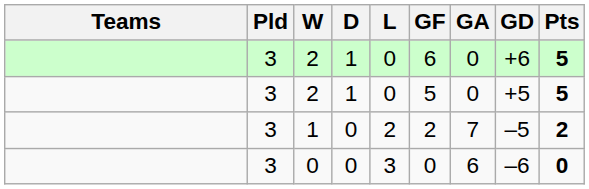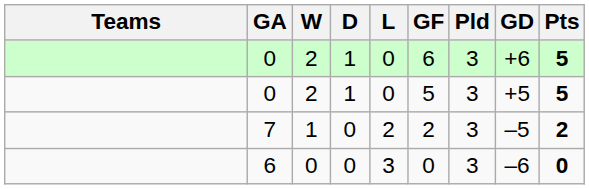columns swapped: (271, 22) <-> (473, 22)
